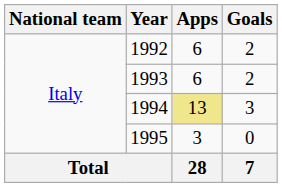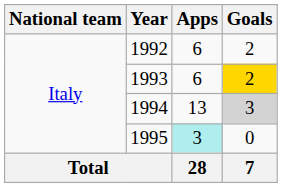(250, 78) no background -> (250, 78) gold background
(197, 108) khaki background -> (197, 108) no background
(250, 108) no background -> (250, 108) lightgrey background
(197, 138) no background -> (197, 138) paleturquoise background
